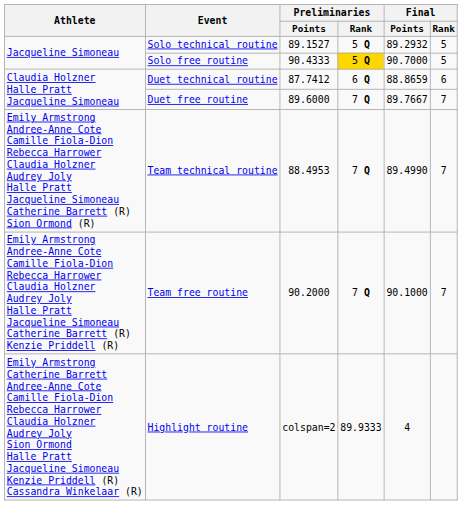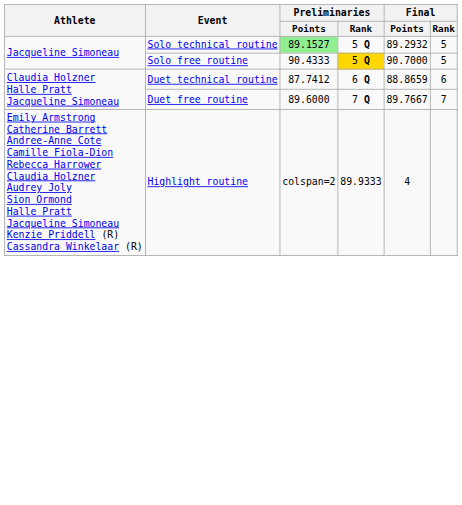(309, 44) no background -> (309, 44) lightgreen background
- row: (213, 170)
- row: (198, 293)
